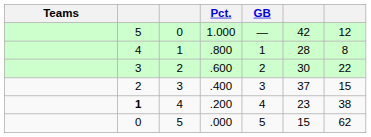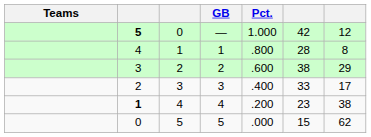columns swapped: (221, 13) <-> (262, 13)
(138, 31) normal -> (138, 31) bold
(304, 68) 30 -> (304, 68) 38
(345, 68) 22 -> (345, 68) 29
(304, 86) 37 -> (304, 86) 33
(345, 86) 15 -> (345, 86) 17
